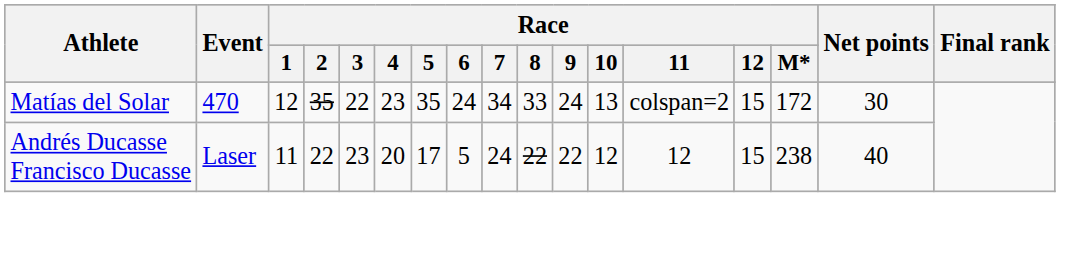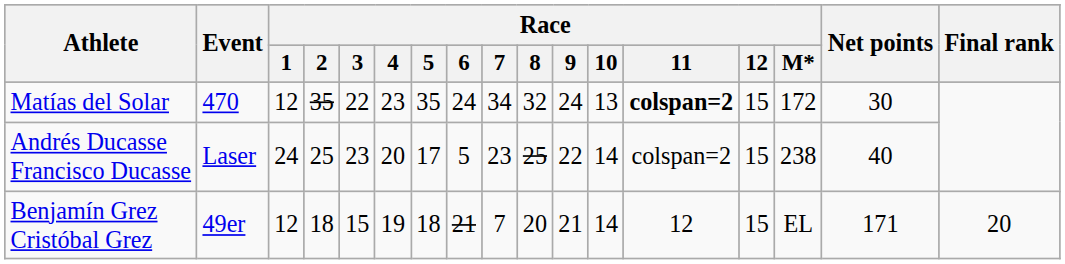(535, 102) 33 -> (535, 102) 32
(679, 102) normal -> (681, 102) bold
(286, 156) 11 -> (286, 156) 24
(322, 156) 22 -> (322, 156) 25
(499, 156) 24 -> (499, 156) 23
(535, 156) 22 -> (535, 156) 25
(606, 156) 12 -> (606, 156) 14
(679, 156) 12 -> (681, 156) colspan=2
+ row: (84, 225)
